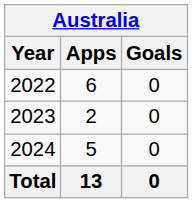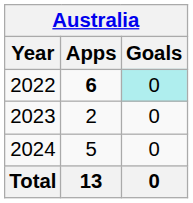(91, 85) normal -> (91, 85) bold
(154, 85) no background -> (154, 85) paleturquoise background
